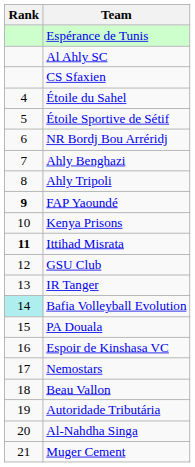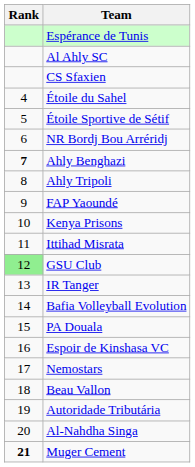(24, 160) normal -> (24, 160) bold
(24, 202) bold -> (24, 202) normal
(24, 243) bold -> (24, 243) normal
(24, 264) no background -> (24, 264) lightgreen background
(24, 306) paleturquoise background -> (24, 306) no background
(24, 451) normal -> (24, 451) bold
